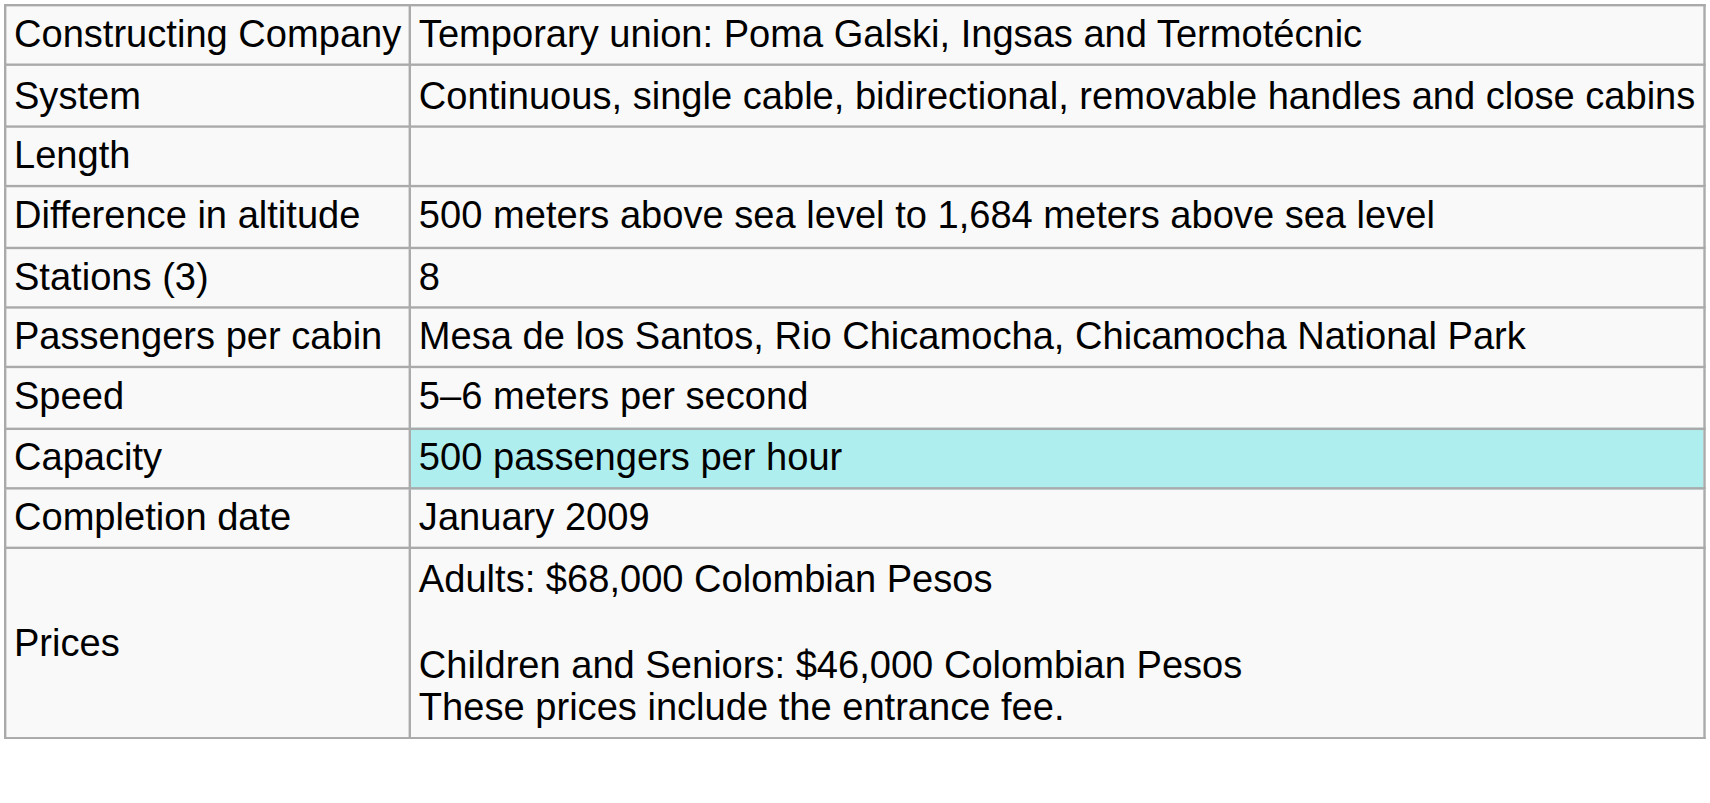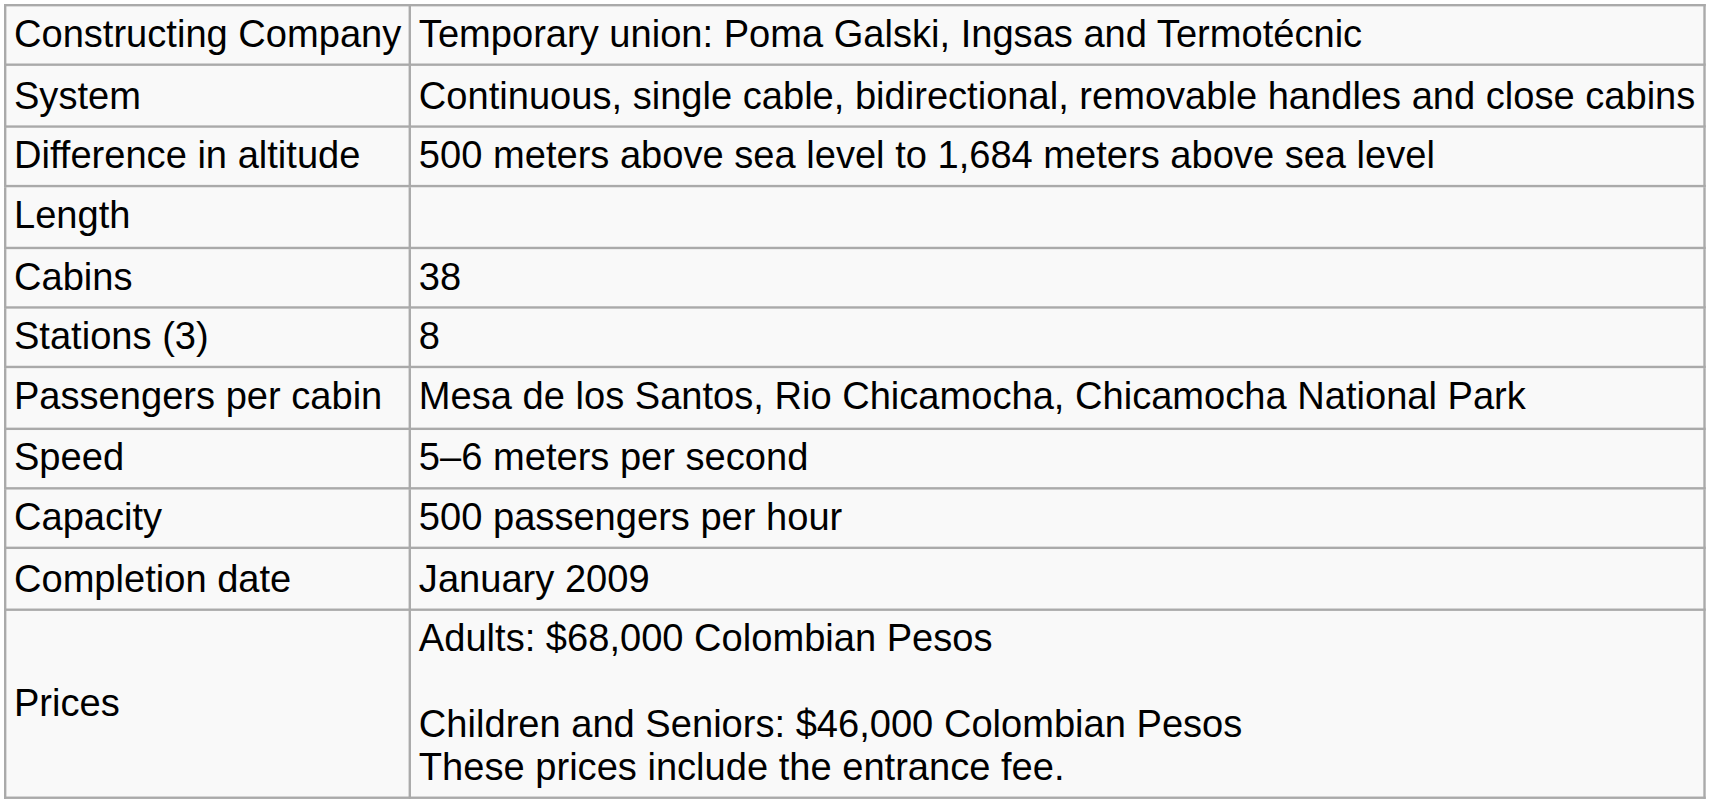rows swapped: (72, 155) <-> (187, 215)
+ row: (73, 276)
(631, 457) paleturquoise background -> (631, 517) no background
